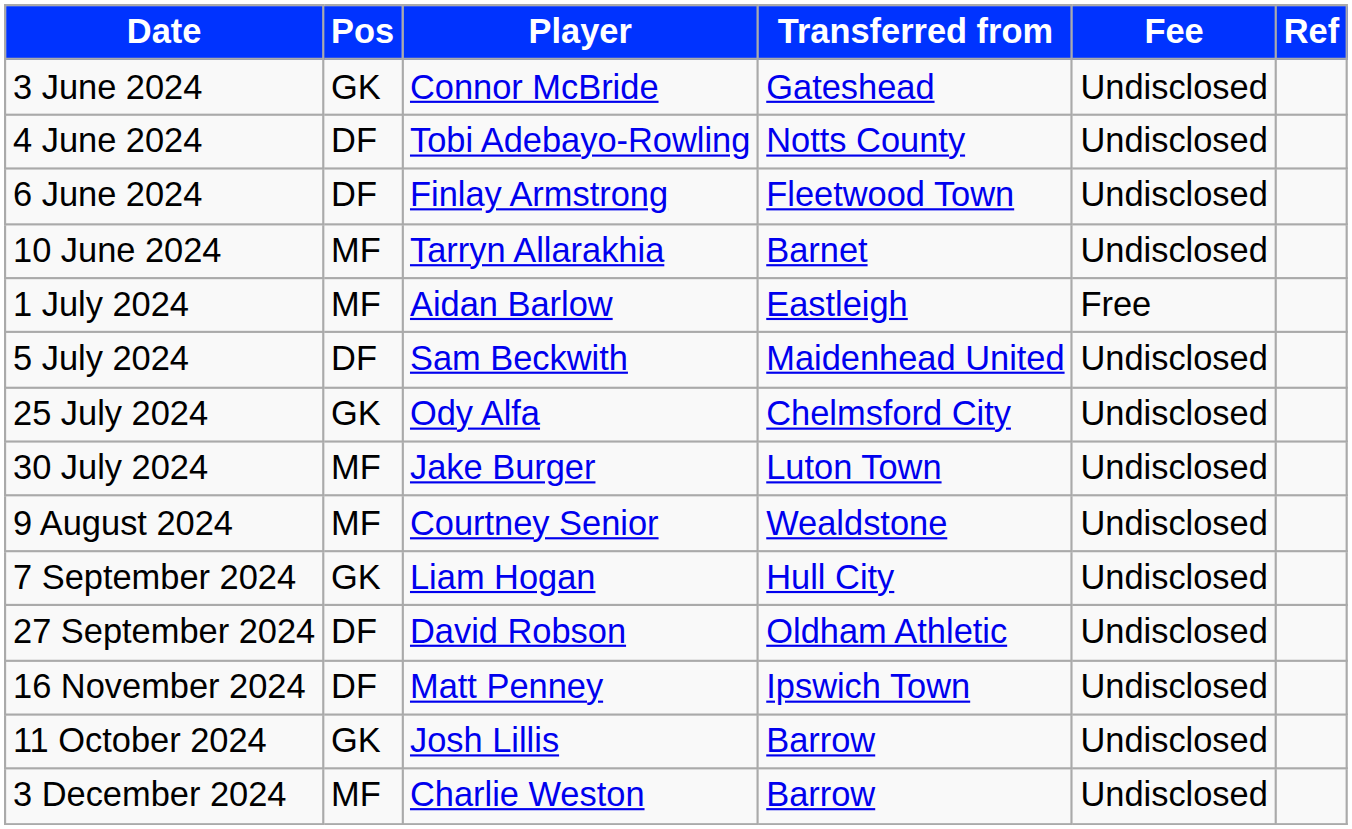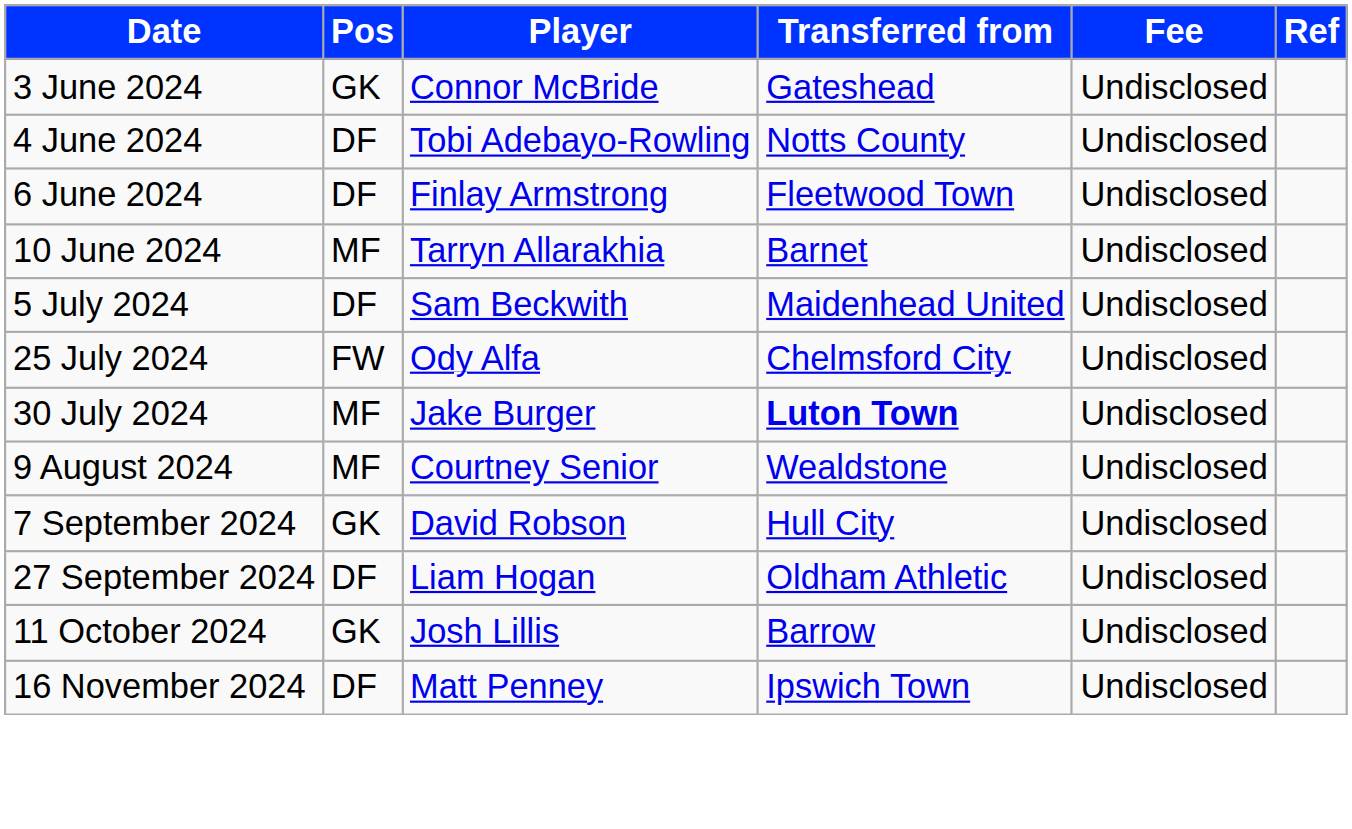- row: (101, 304)
(356, 413) GK -> (358, 359) FW
(854, 468) normal -> (862, 413) bold
(503, 577) Liam Hogan -> (518, 522) David Robson
(518, 631) David Robson -> (503, 577) Liam Hogan
rows swapped: (140, 741) <-> (159, 686)
- row: (150, 795)
